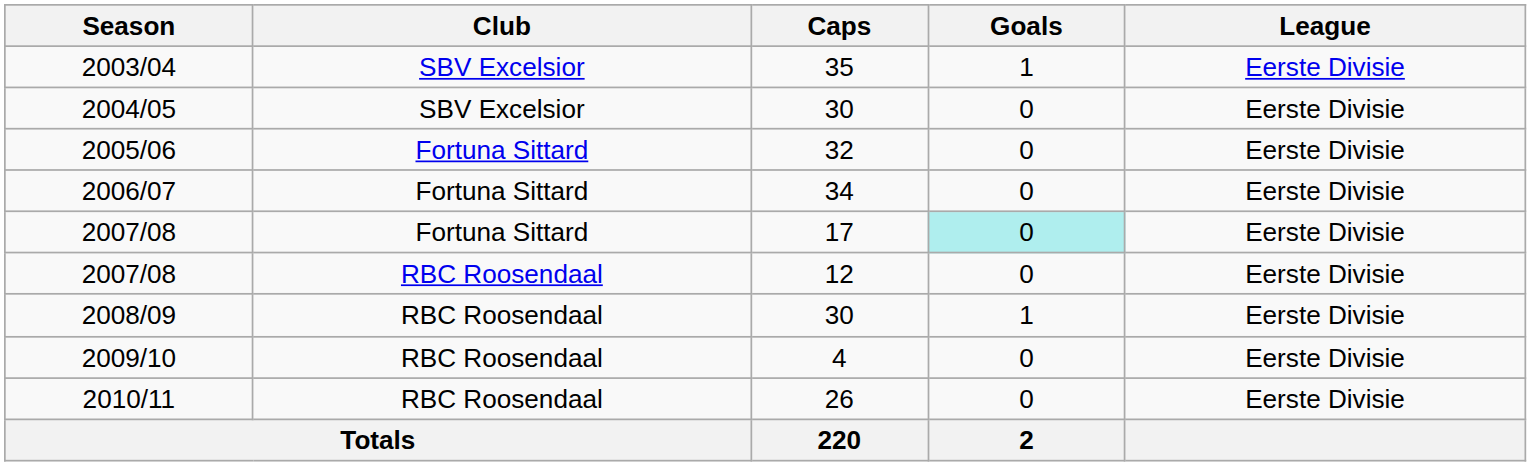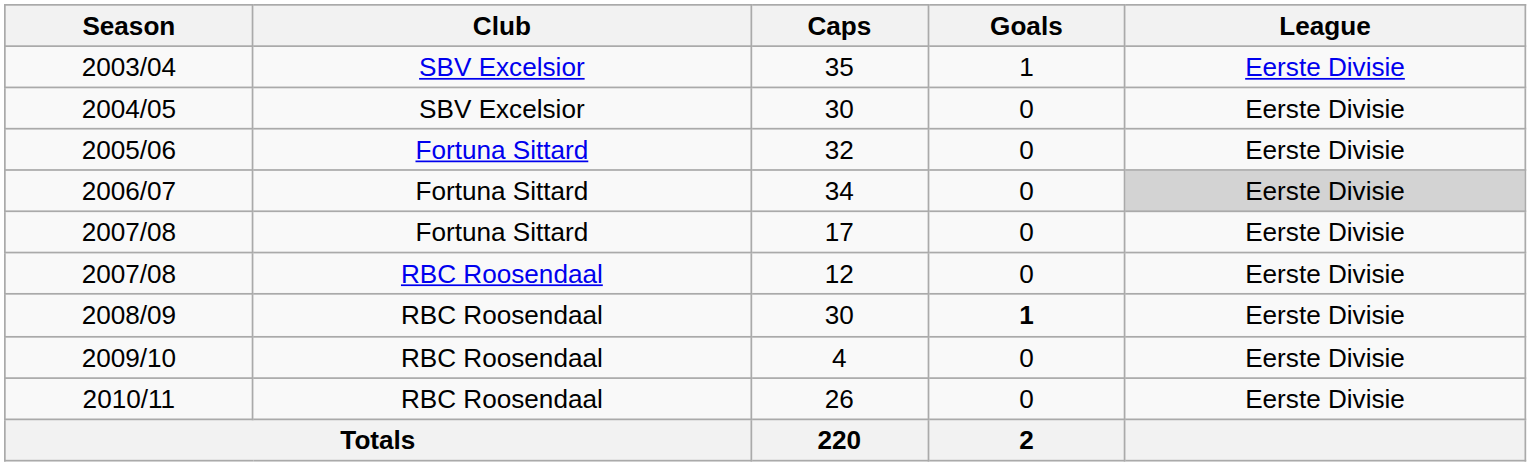(1325, 191) no background -> (1325, 191) lightgrey background
(1026, 233) paleturquoise background -> (1026, 233) no background
(1026, 315) normal -> (1026, 315) bold
